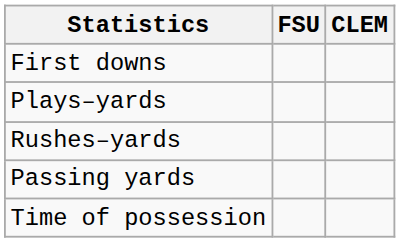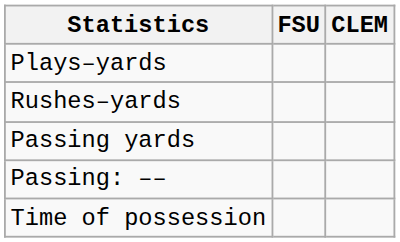- row: (89, 63)
+ row: (89, 179)
